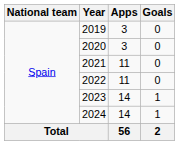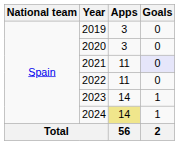(157, 64) no background -> (157, 64) lavender background
(124, 115) no background -> (124, 115) khaki background
